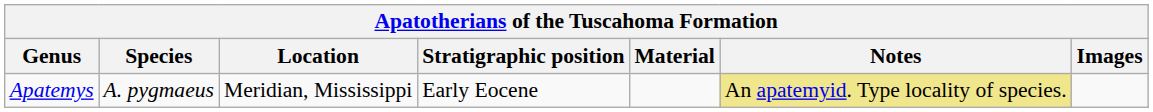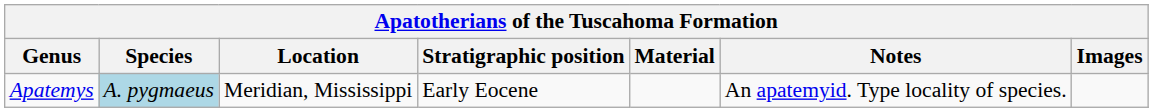(159, 90) no background -> (159, 90) lightblue background
(896, 90) khaki background -> (896, 90) no background
